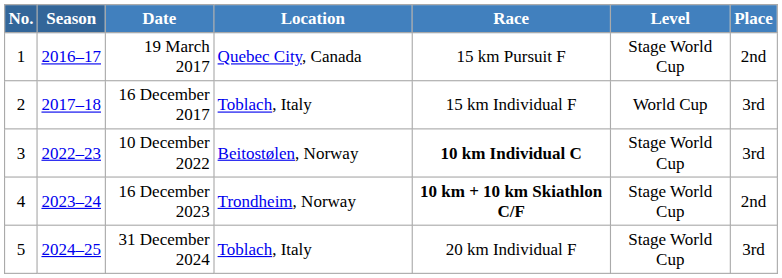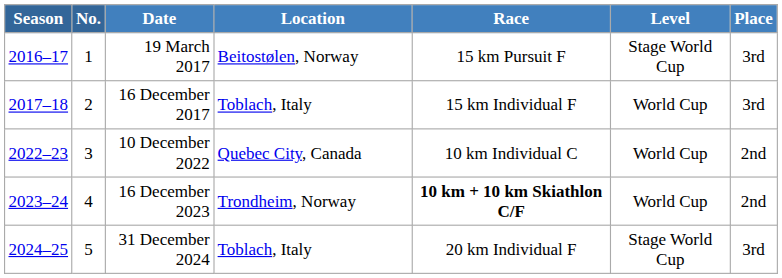columns swapped: (21, 18) <-> (71, 18)
(290, 56) Quebec City, Canada -> (288, 56) Beitostølen, Norway
(754, 56) 2nd -> (754, 56) 3rd
(288, 153) Beitostølen, Norway -> (290, 153) Quebec City, Canada
(511, 153) bold -> (511, 153) normal
(670, 153) Stage World Cup -> (670, 153) World Cup
(754, 153) 3rd -> (754, 153) 2nd
(670, 201) Stage World Cup -> (670, 201) World Cup
